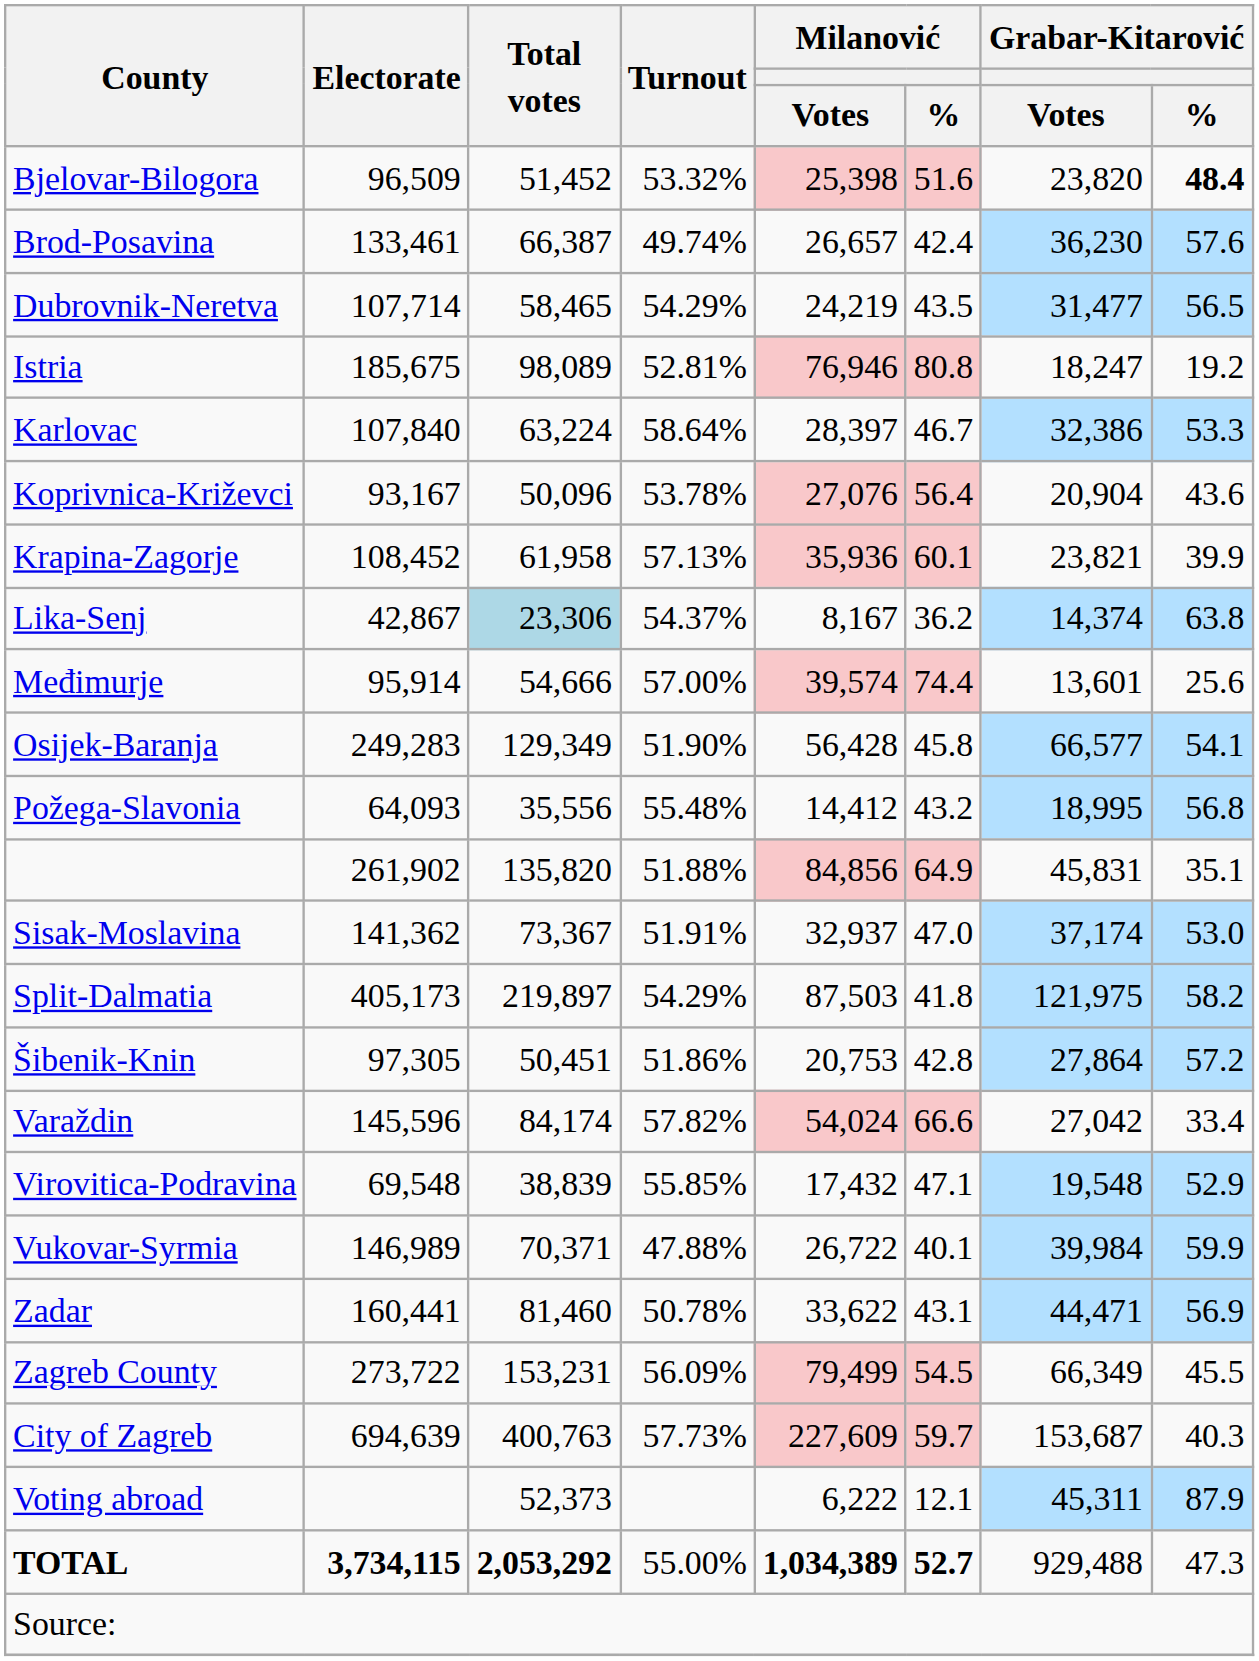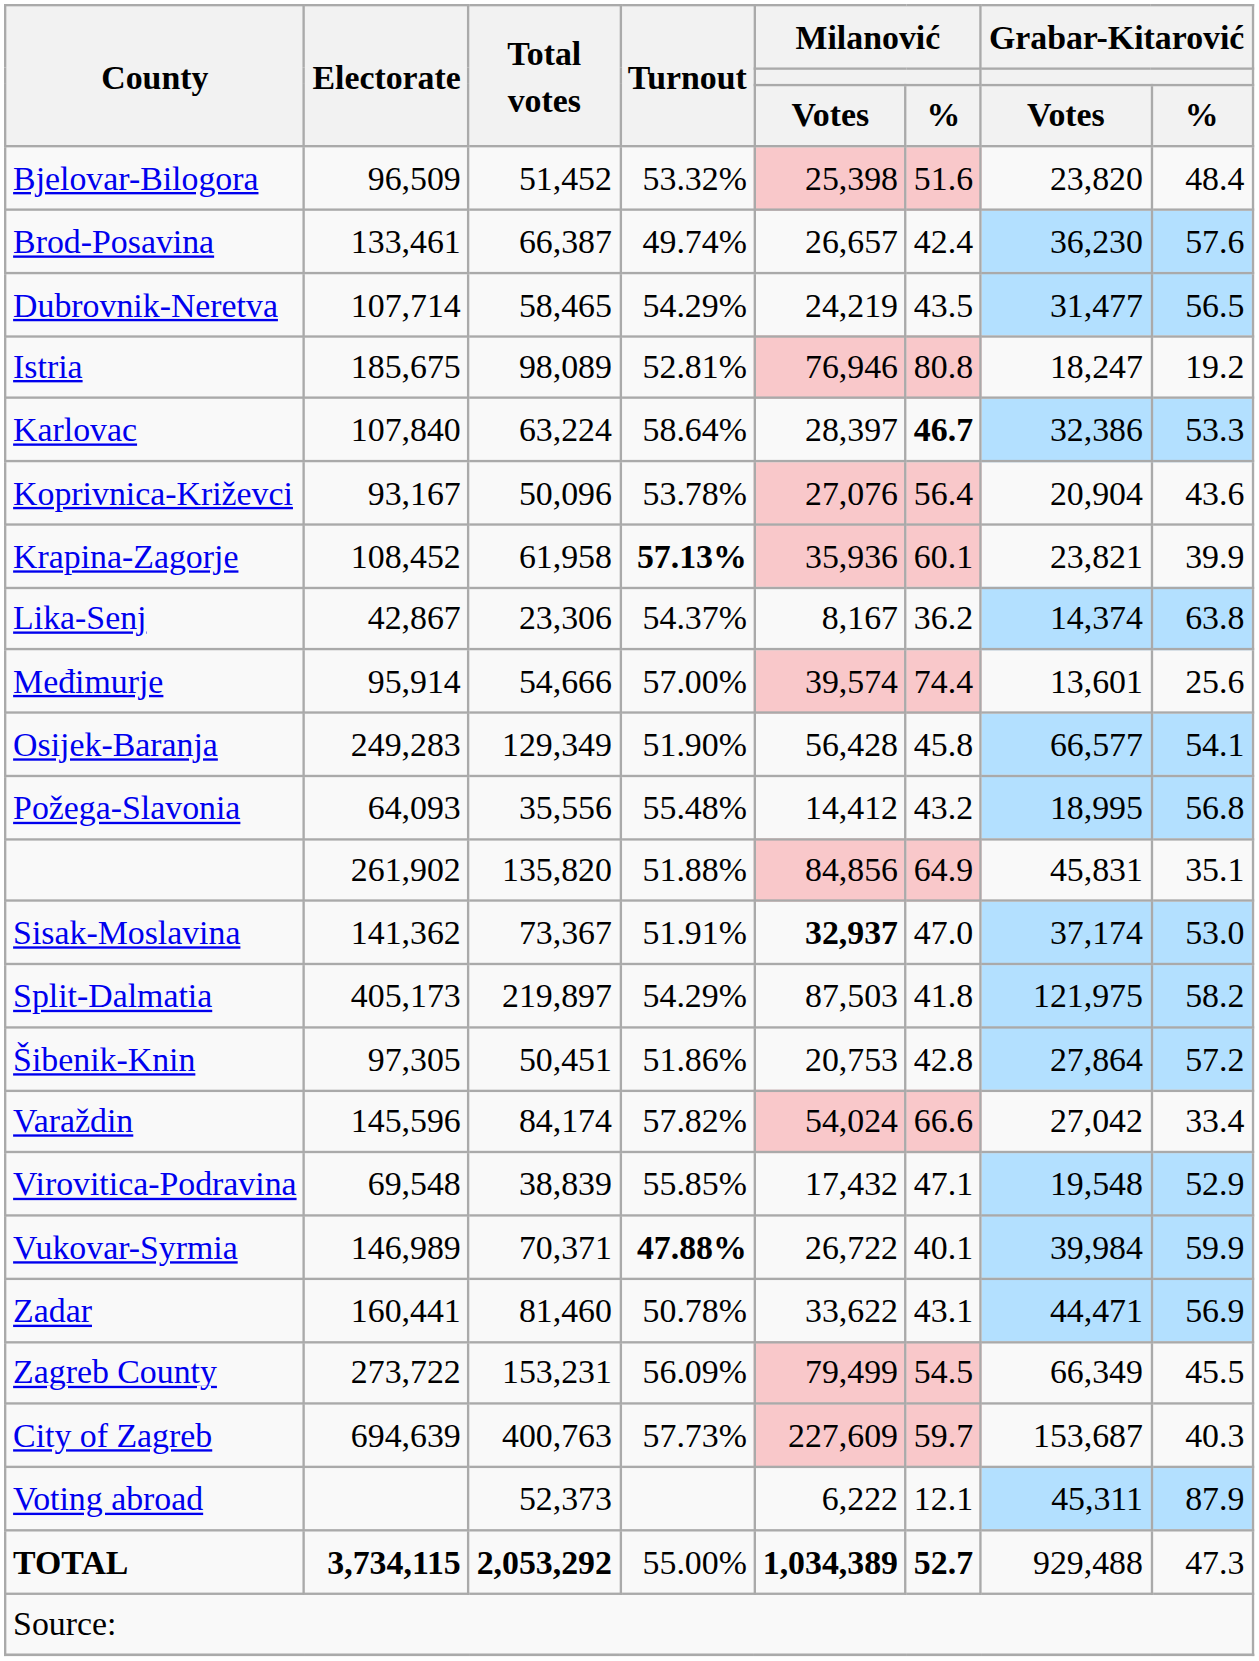(1215, 179) bold -> (1215, 179) normal
(943, 430) normal -> (943, 430) bold
(695, 556) normal -> (692, 556) bold
(565, 619) lightblue background -> (565, 619) no background
(851, 933) normal -> (851, 933) bold
(695, 1247) normal -> (692, 1247) bold
